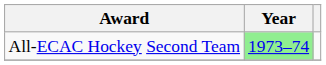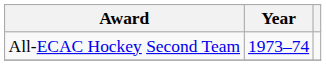(279, 45) lightgreen background -> (279, 45) no background
